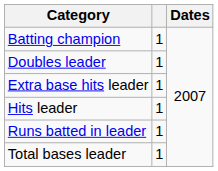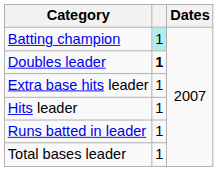(159, 39) no background -> (159, 39) paleturquoise background
(159, 62) normal -> (159, 62) bold
